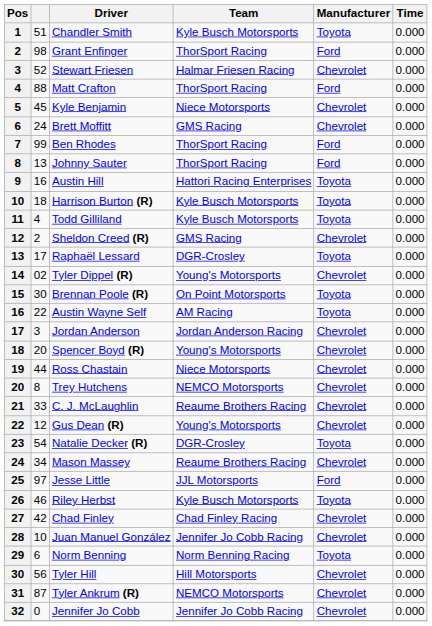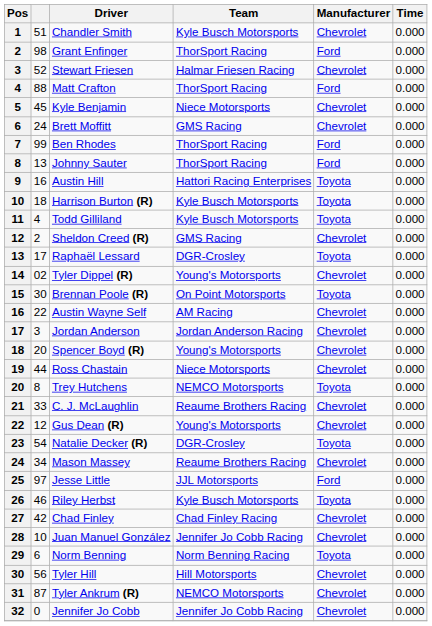(334, 32) Toyota -> (342, 32) Chevrolet
(334, 312) Toyota -> (342, 312) Chevrolet
(342, 387) Chevrolet -> (334, 387) Toyota
